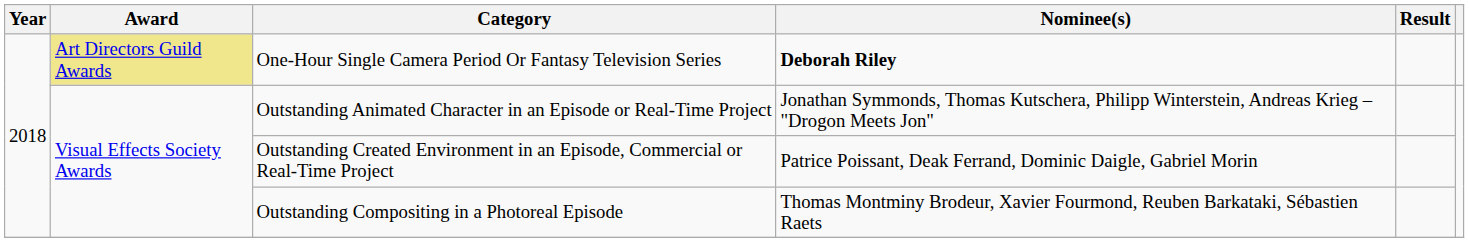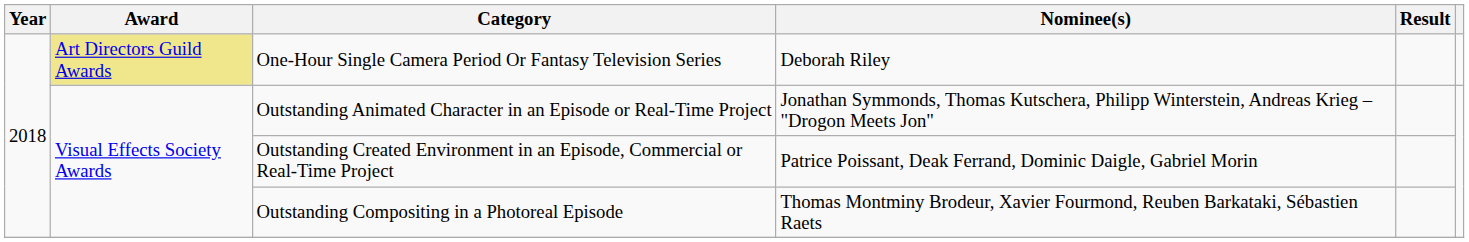(838, 59) bold -> (835, 59) normal
